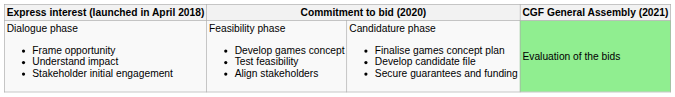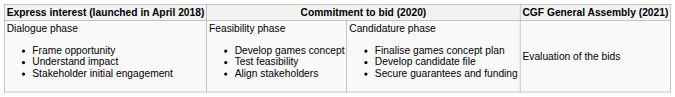(571, 56) lightgreen background -> (571, 56) no background
